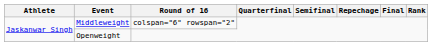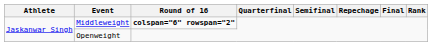(184, 23) normal -> (184, 23) bold
